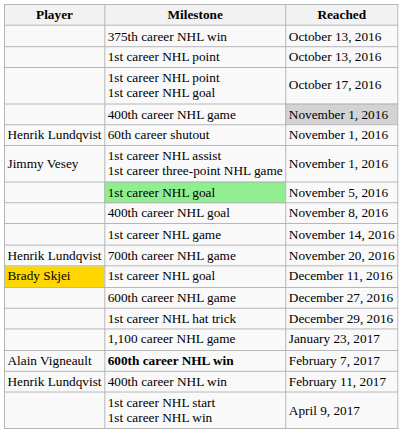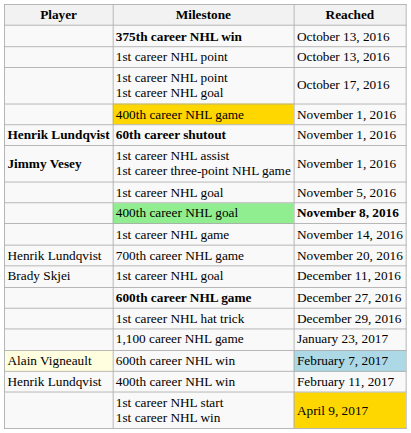(167, 36) normal -> (179, 36) bold
(172, 114) no background -> (180, 114) gold background
(338, 114) lightgrey background -> (347, 114) no background
(55, 135) normal -> (59, 135) bold
(159, 135) normal -> (171, 135) bold
(43, 163) normal -> (45, 163) bold
(161, 192) lightgreen background -> (170, 192) no background
(169, 213) no background -> (177, 213) lightgreen background
(338, 213) normal -> (348, 213) bold
(39, 276) gold background -> (39, 276) no background
(172, 297) normal -> (184, 297) bold
(50, 360) no background -> (50, 360) lightyellow background
(171, 360) bold -> (175, 360) normal
(334, 360) no background -> (343, 360) lightblue background
(324, 410) no background -> (333, 410) gold background
